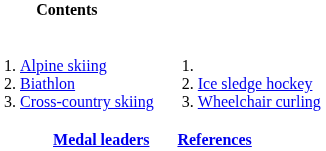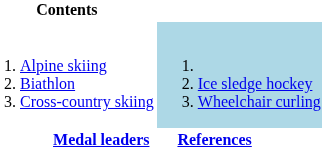(239, 84) no background -> (239, 84) lightblue background
